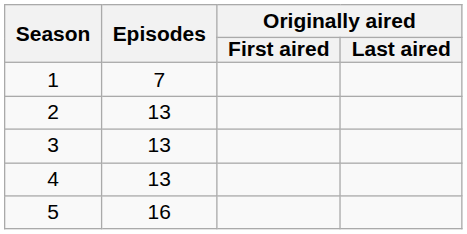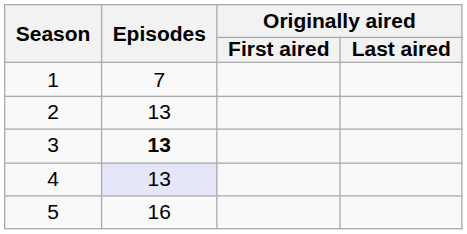(159, 145) normal -> (159, 145) bold
(159, 178) no background -> (159, 178) lavender background
